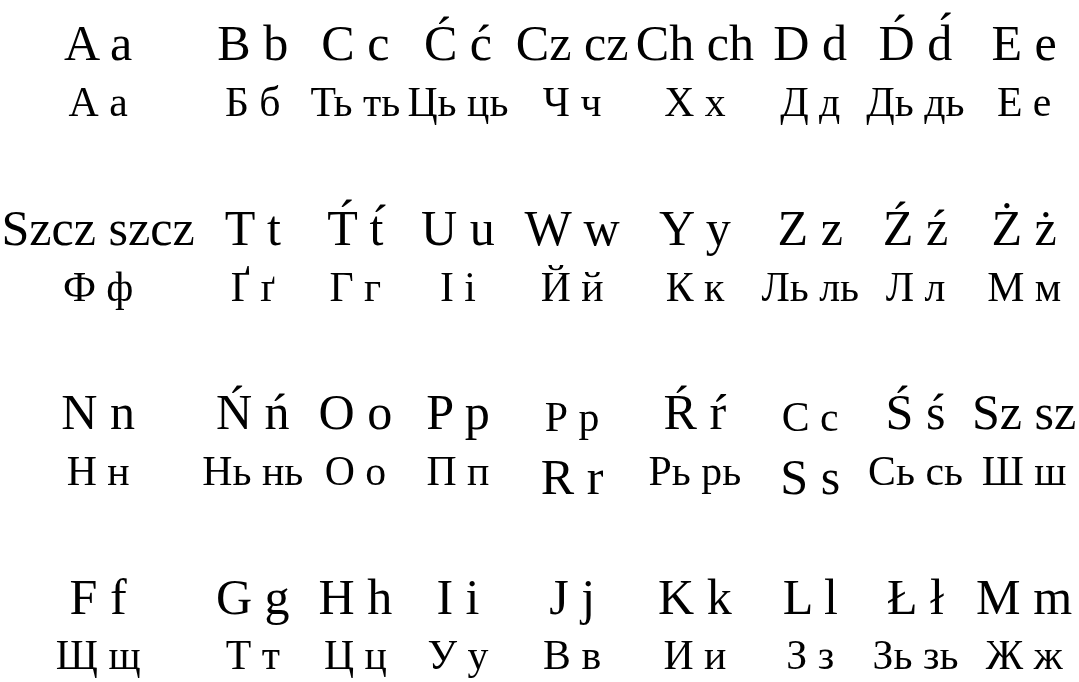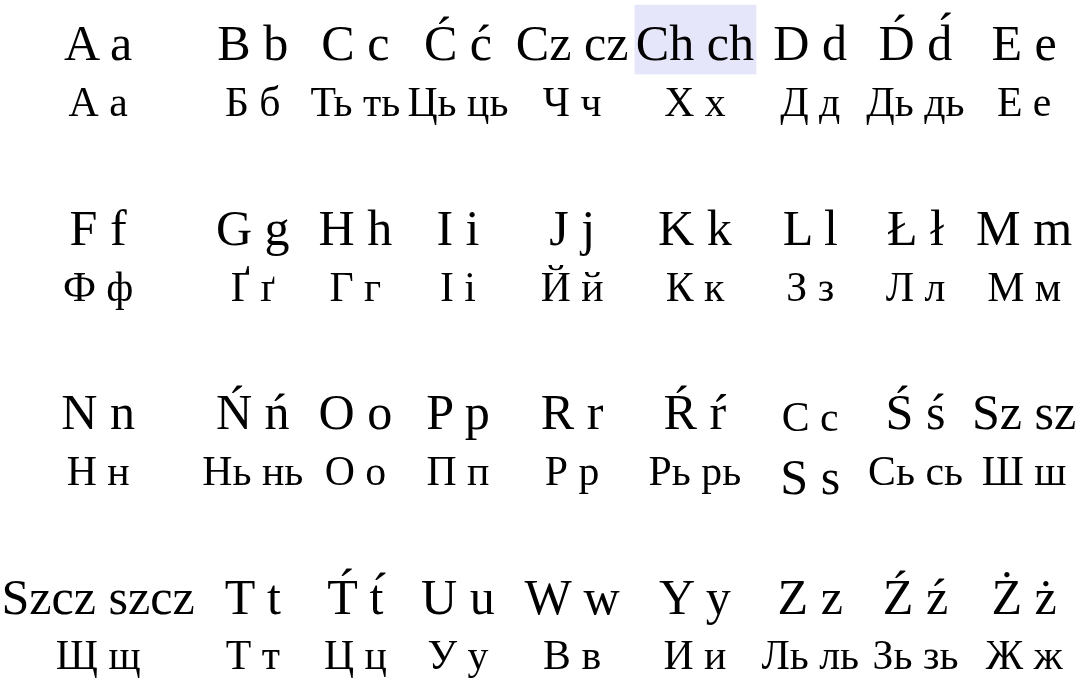(695, 43) no background -> (695, 43) lavender background
rows swapped: (98, 596) <-> (98, 227)
(810, 287) Ль ль -> (810, 287) З з
(572, 417) Р р -> (572, 412) R r
(572, 476) R r -> (572, 471) Р р
(810, 656) З з -> (810, 656) Ль ль
